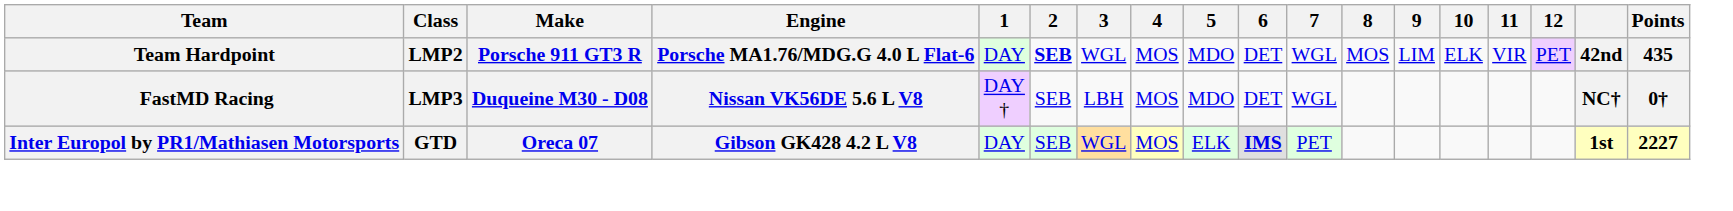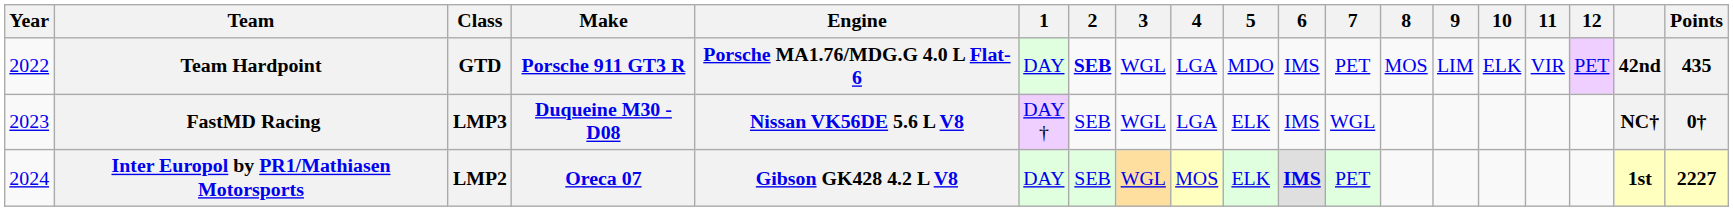+ column: (29, 21)
(436, 54) LMP2 -> (480, 65) GTD
(1157, 54) MOS -> (1197, 65) LGA
(1263, 54) DET -> (1302, 65) IMS
(1314, 54) WGL -> (1353, 65) PET
(1104, 98) LBH -> (1143, 122) WGL
(1157, 98) MOS -> (1197, 122) LGA
(1211, 98) MDO -> (1251, 122) ELK
(1263, 98) DET -> (1302, 122) IMS
(436, 143) GTD -> (480, 178) LMP2
